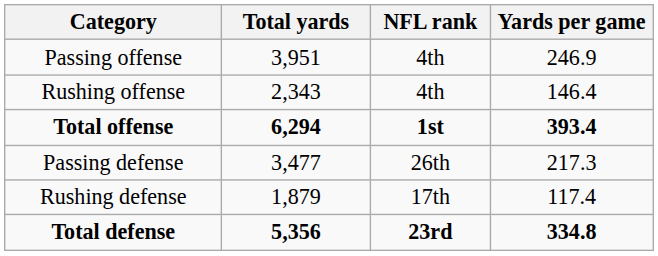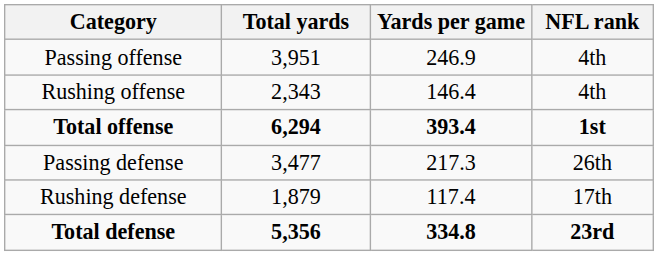columns swapped: (572, 22) <-> (430, 22)
